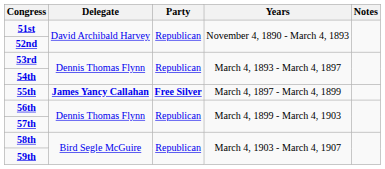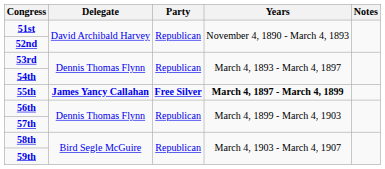(278, 92) normal -> (278, 92) bold
